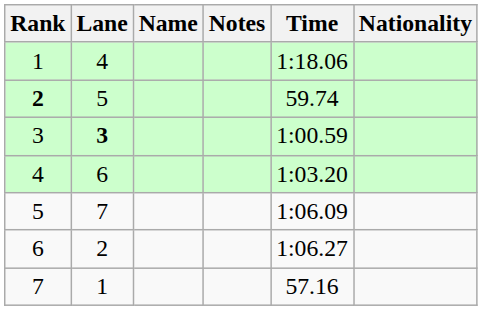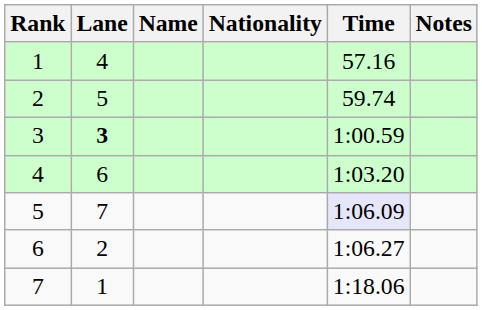columns swapped: (415, 23) <-> (237, 23)
(312, 60) 1:18.06 -> (369, 60) 57.16
(38, 98) bold -> (38, 98) normal
(312, 211) no background -> (369, 211) lavender background
(312, 286) 57.16 -> (369, 286) 1:18.06
